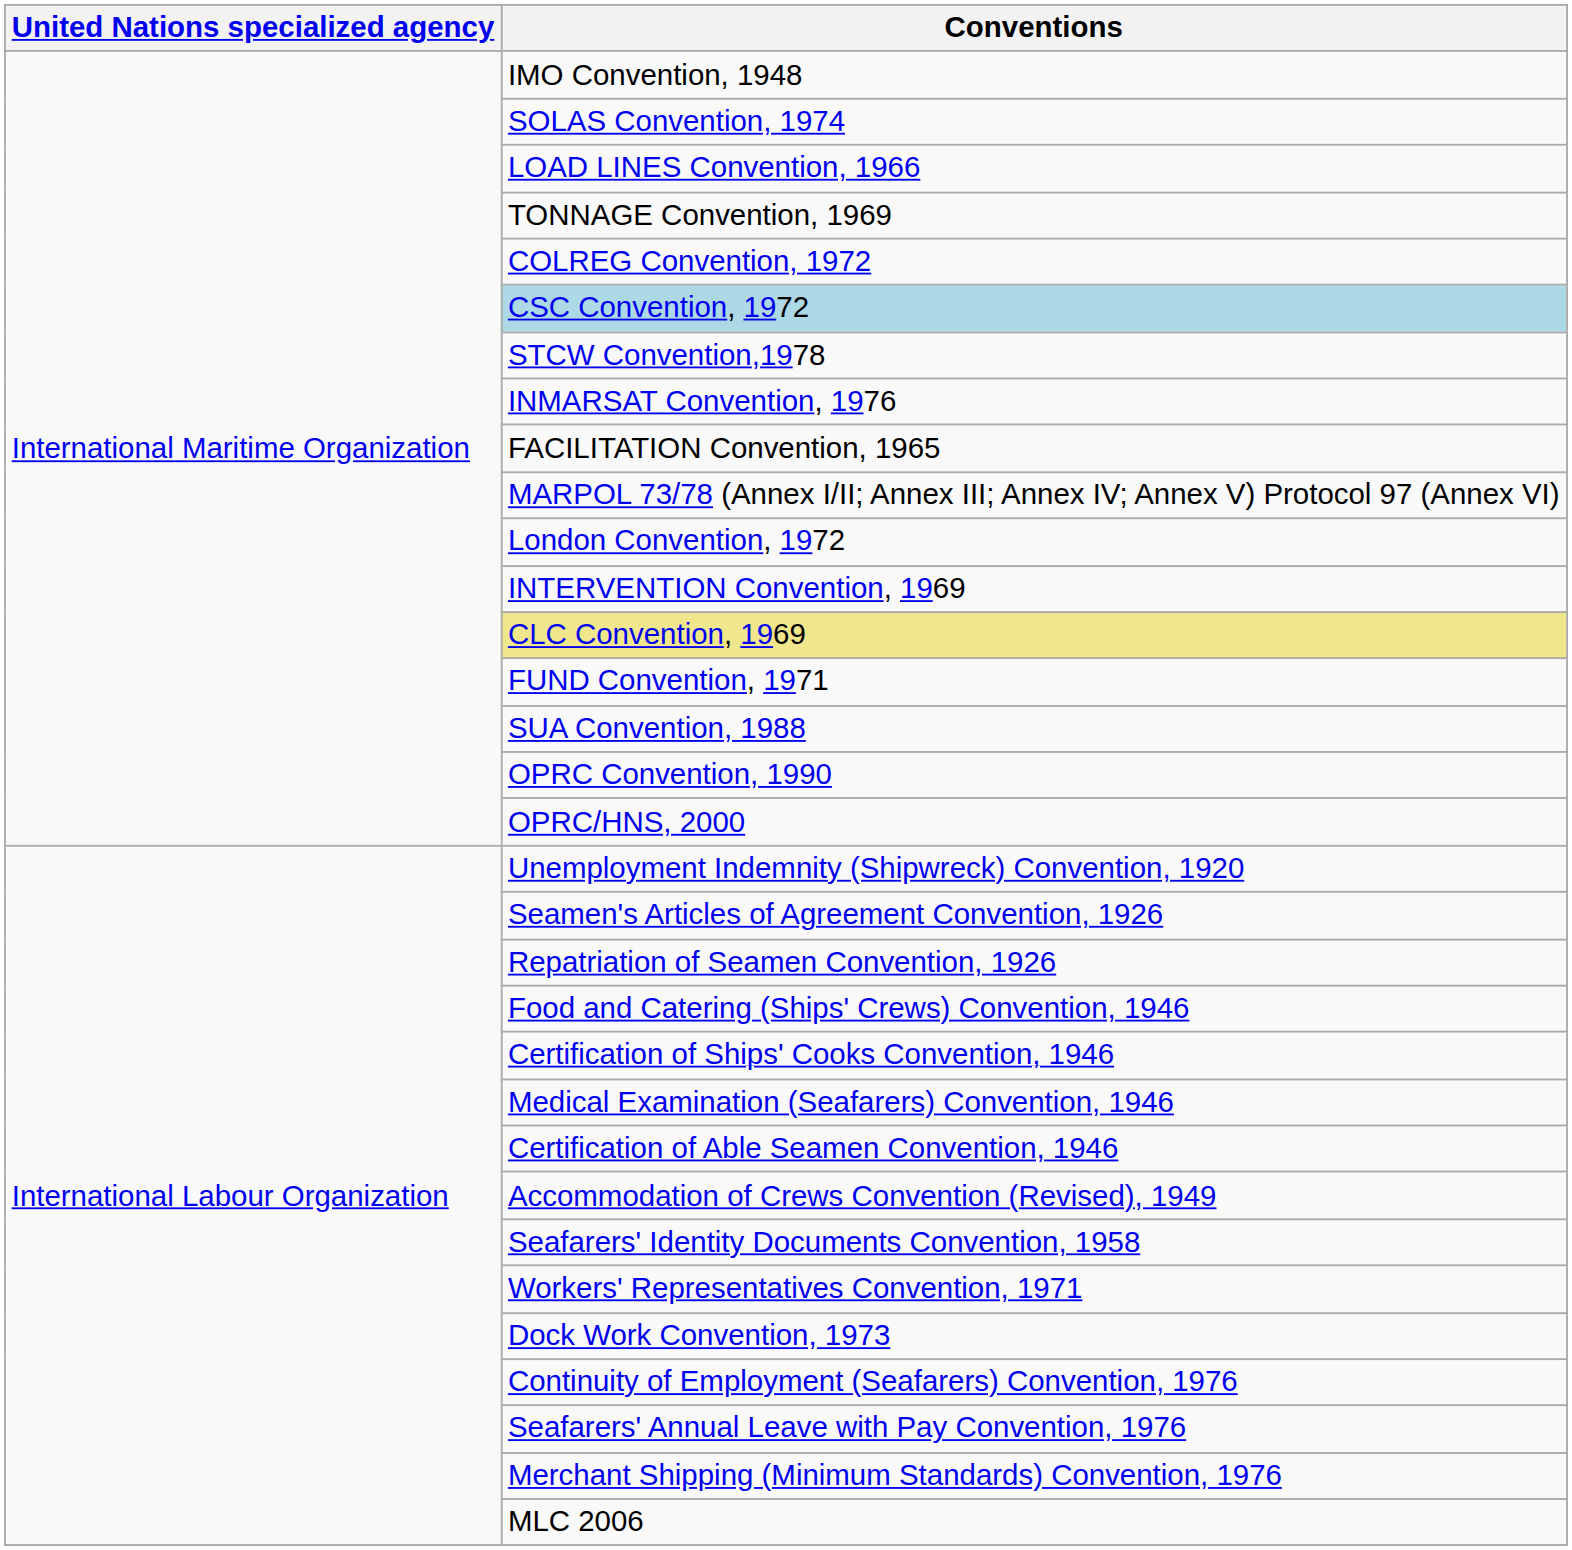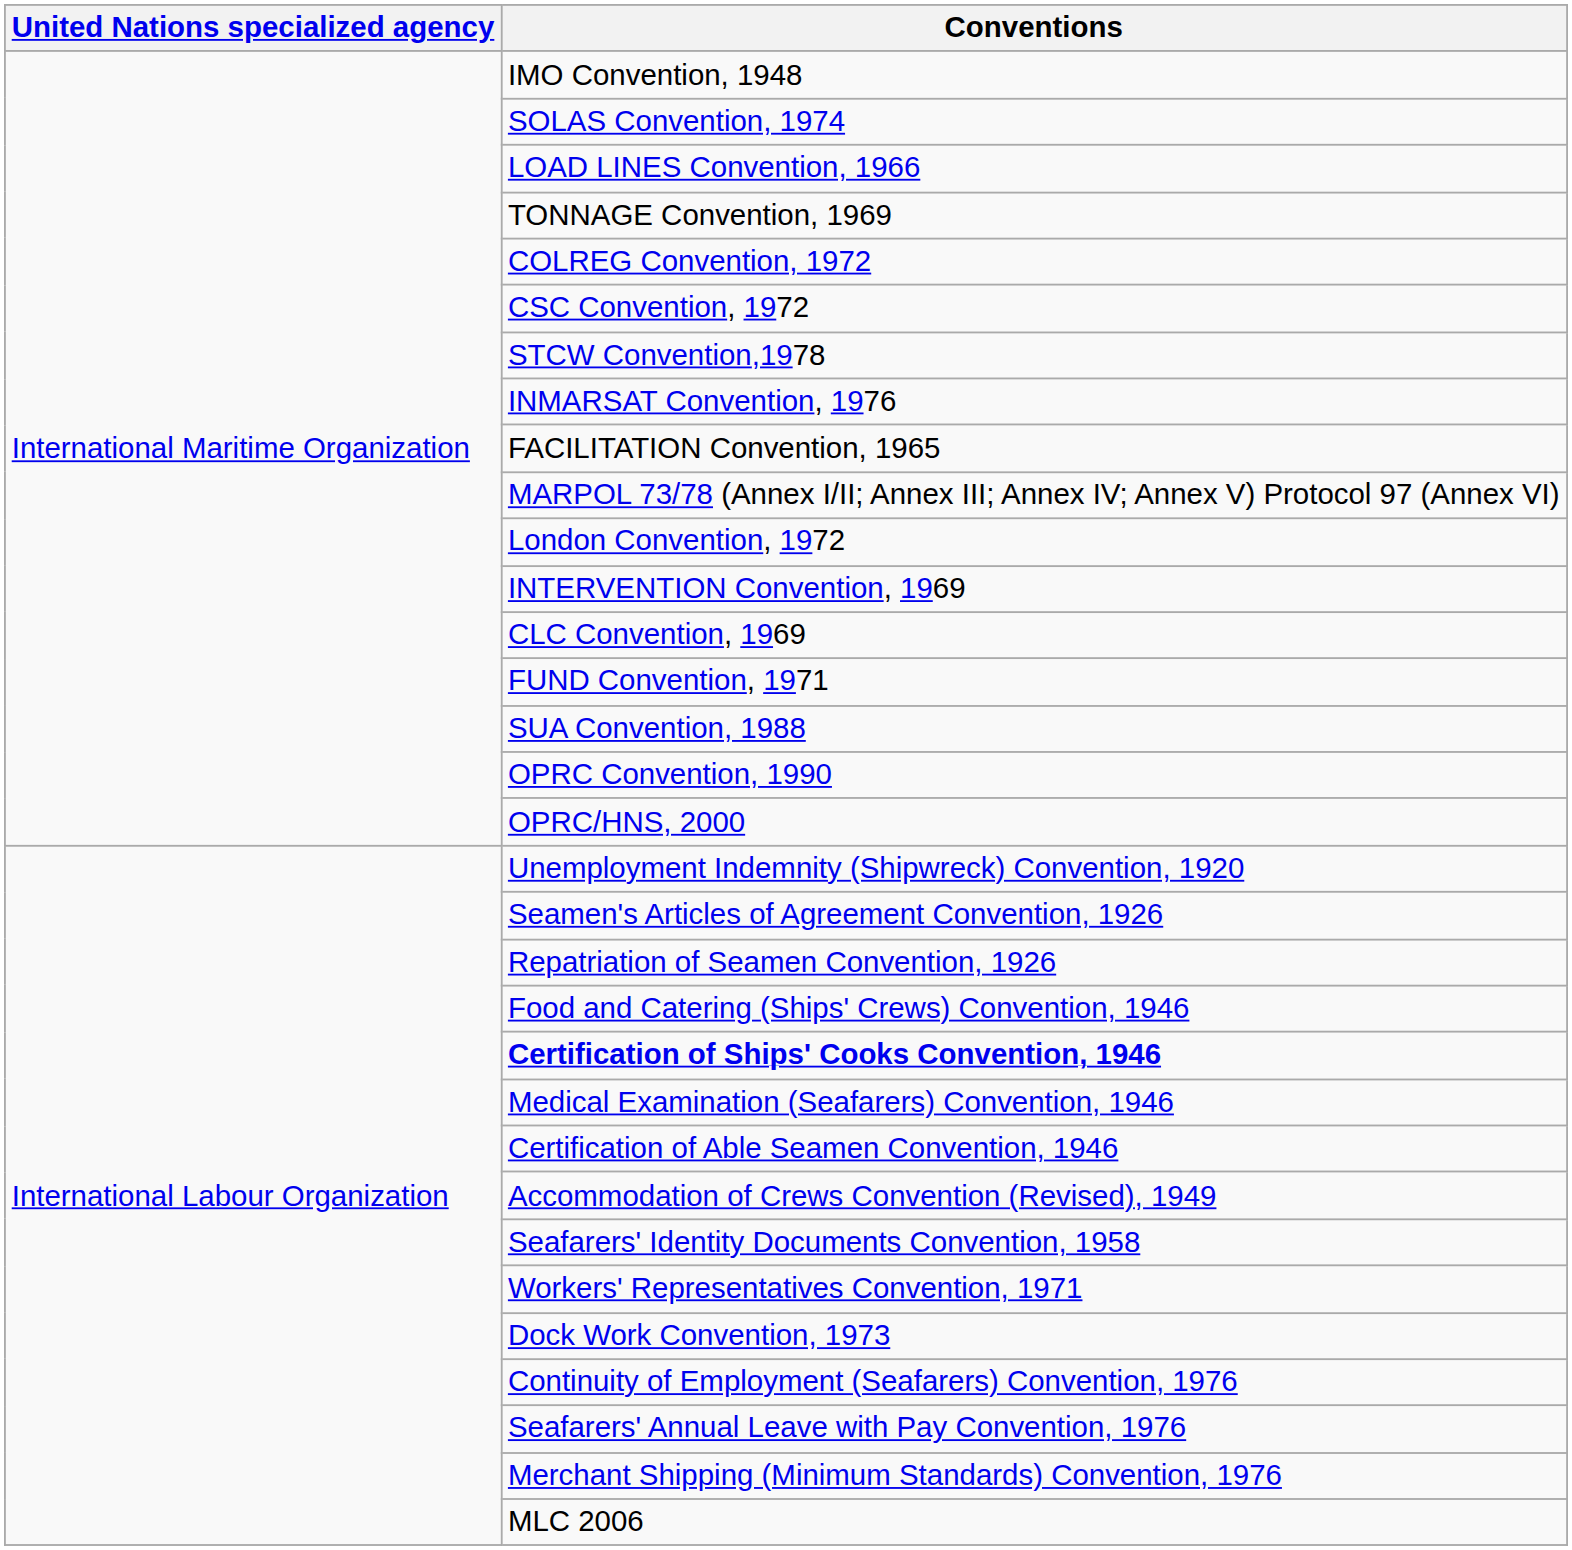(658, 307) lightblue background -> (658, 307) no background
(657, 634) khaki background -> (657, 634) no background
(811, 1055) normal -> (834, 1055) bold
